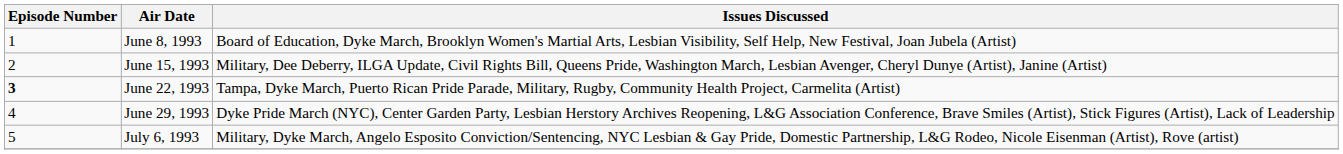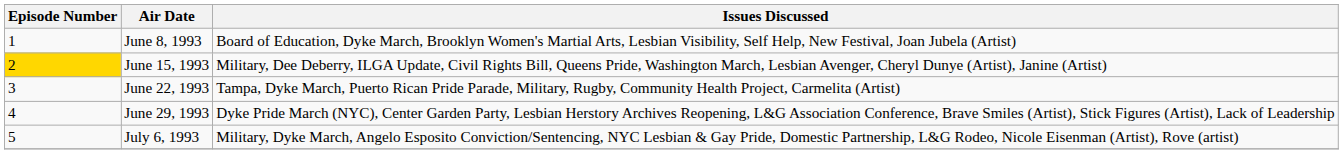(12, 64) no background -> (12, 64) gold background
(12, 88) bold -> (12, 88) normal
